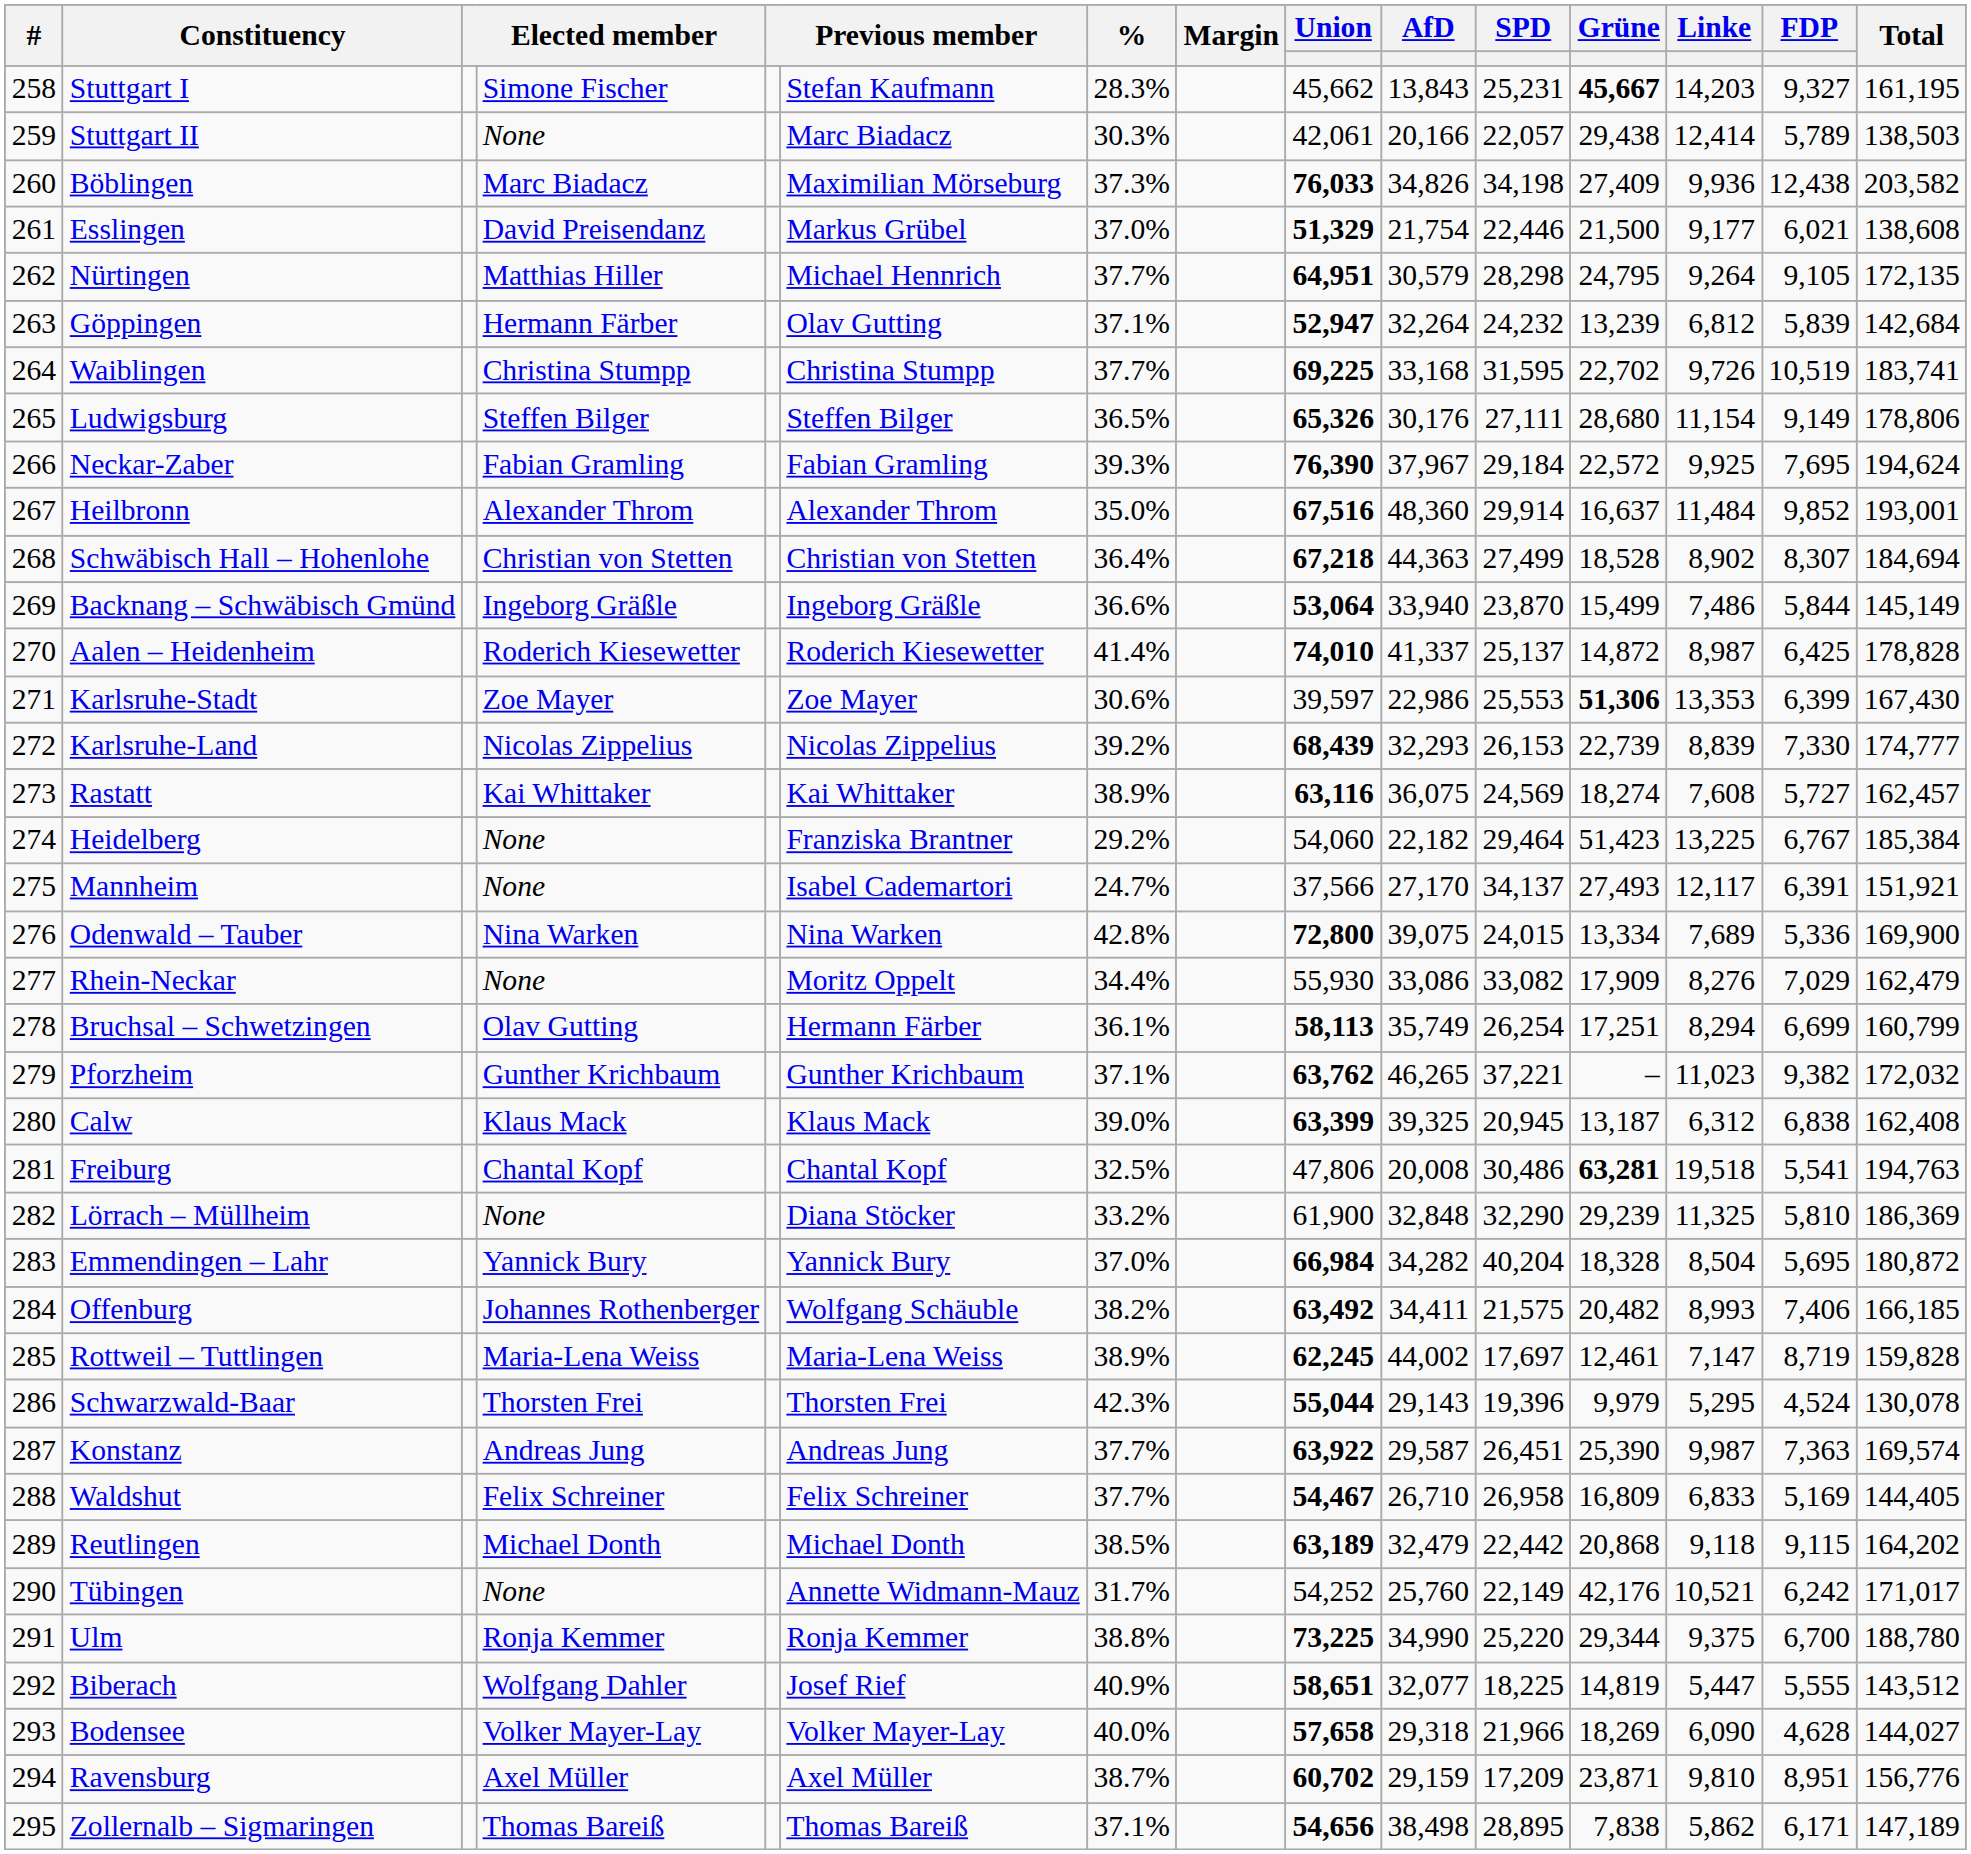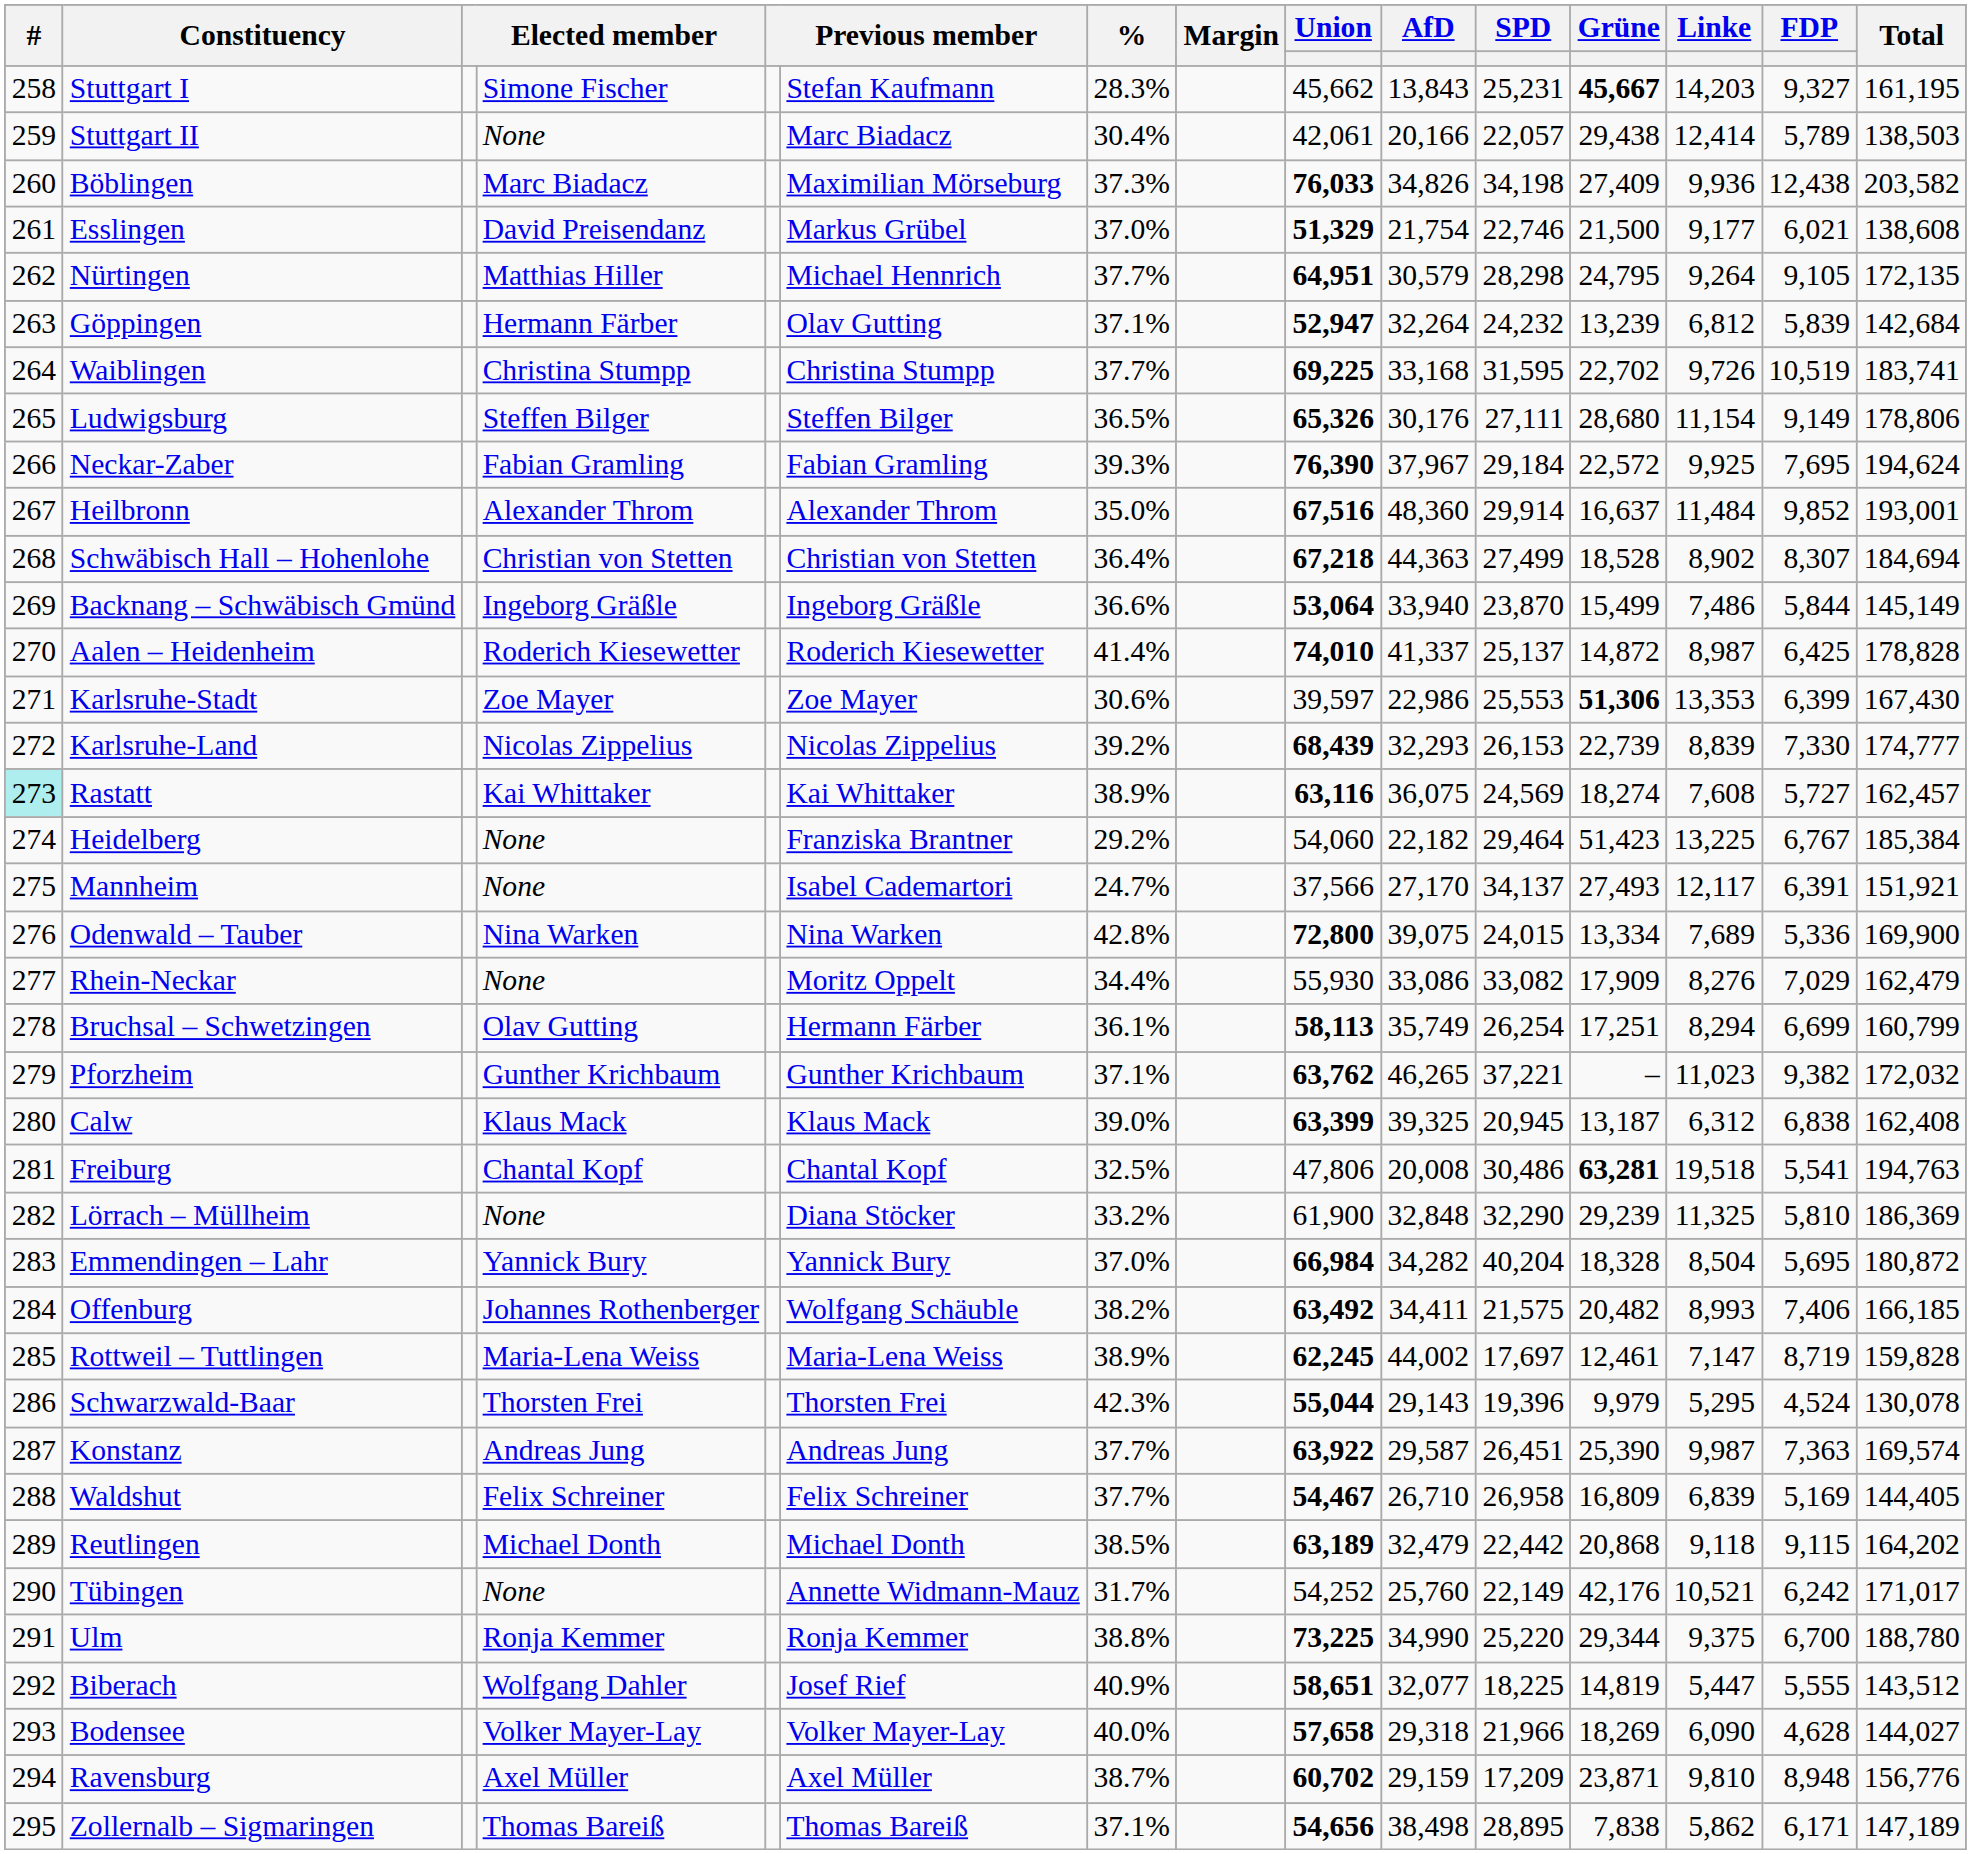(1132, 135) 30.3% -> (1132, 135) 30.4%
(1523, 229) 22,446 -> (1523, 229) 22,746
(34, 792) no background -> (34, 792) paleturquoise background
(1722, 1496) 6,833 -> (1722, 1496) 6,839
(1817, 1778) 8,951 -> (1817, 1778) 8,948
